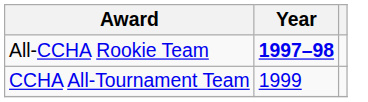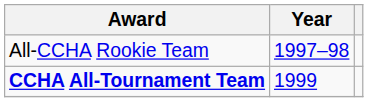(296, 50) bold -> (312, 50) normal
(129, 81) normal -> (137, 81) bold
